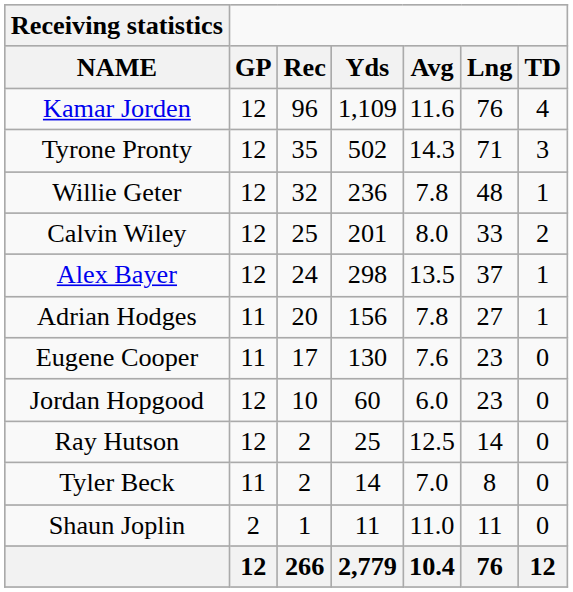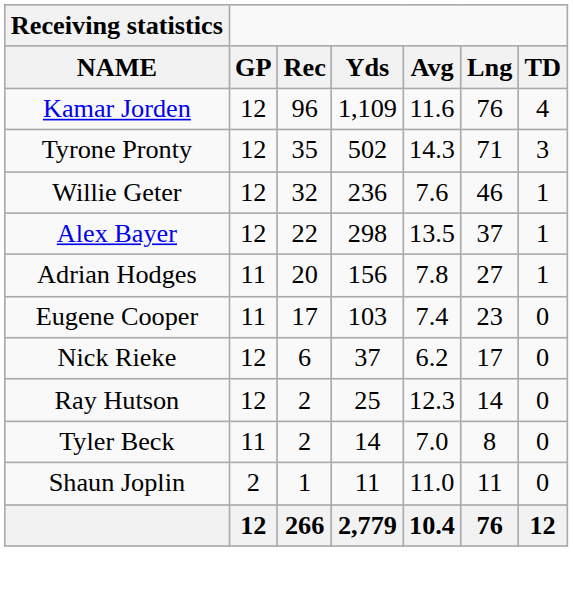(432, 191) 7.8 -> (432, 191) 7.6
(490, 191) 48 -> (490, 191) 46
- row: (117, 233)
(305, 274) 24 -> (305, 233) 22
(367, 358) 130 -> (367, 316) 103
(432, 358) 7.6 -> (432, 316) 7.4
- row: (117, 399)
+ row: (117, 358)
(432, 441) 12.5 -> (432, 399) 12.3
